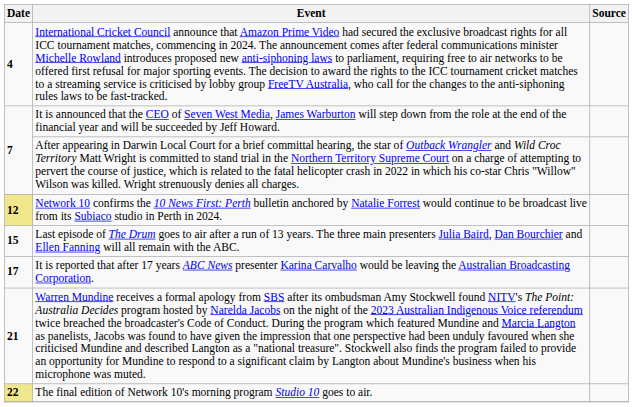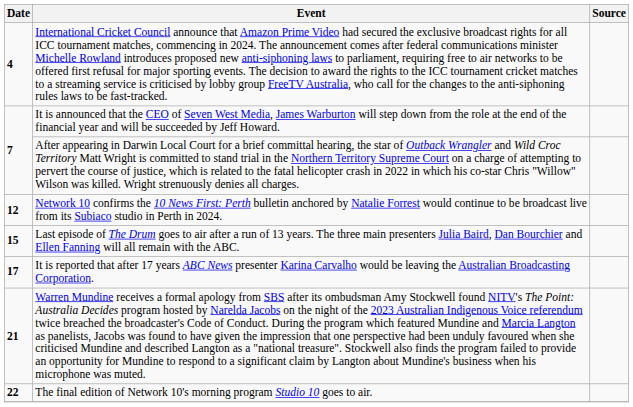(13, 209) khaki background -> (13, 209) no background
(13, 393) khaki background -> (13, 393) no background
